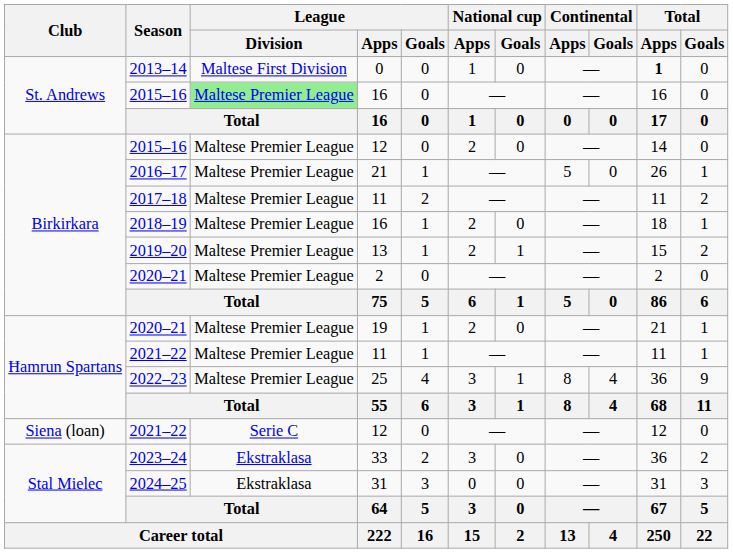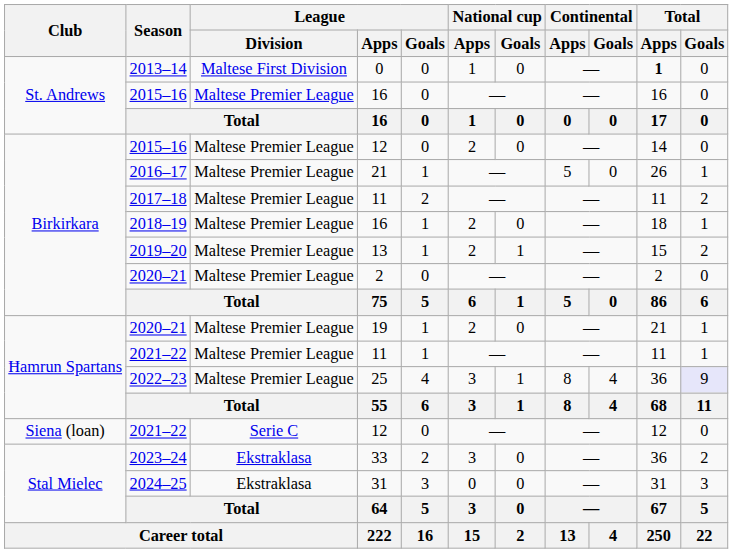(274, 95) lightgreen background -> (274, 95) no background
(704, 379) no background -> (704, 379) lavender background
